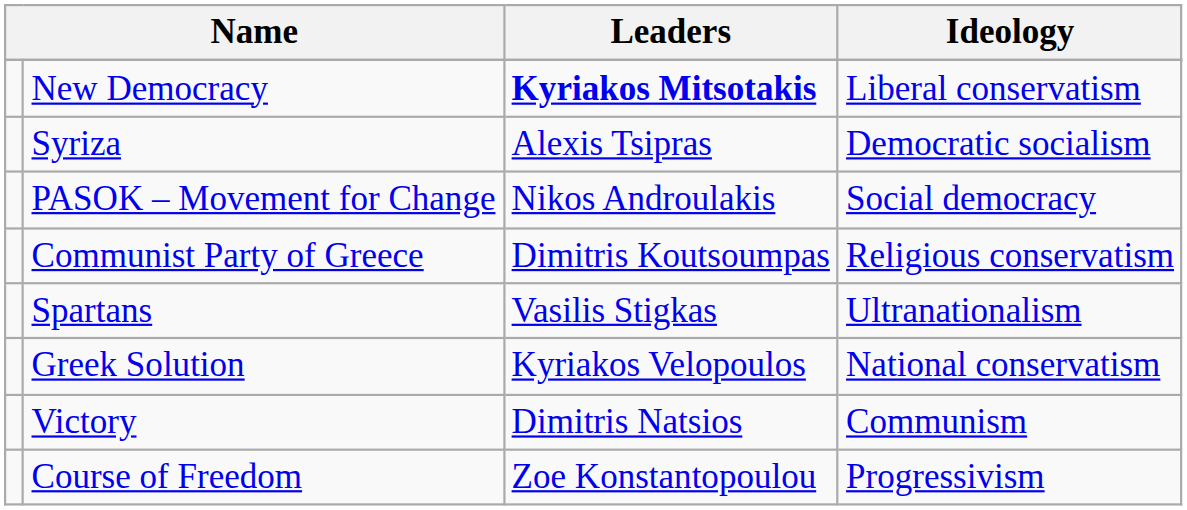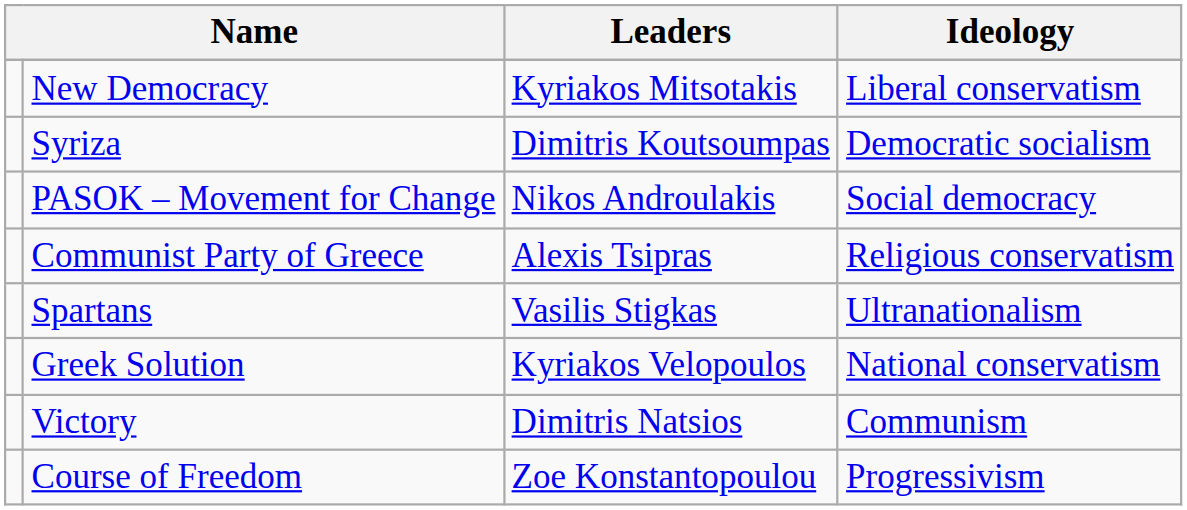(664, 87) bold -> (654, 87) normal
(612, 143) Alexis Tsipras -> (671, 143) Dimitris Koutsoumpas
(671, 254) Dimitris Koutsoumpas -> (612, 254) Alexis Tsipras
